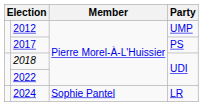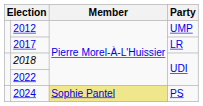(177, 45) PS -> (177, 45) LR
(83, 93) no background -> (83, 93) khaki background
(177, 93) LR -> (177, 93) PS
